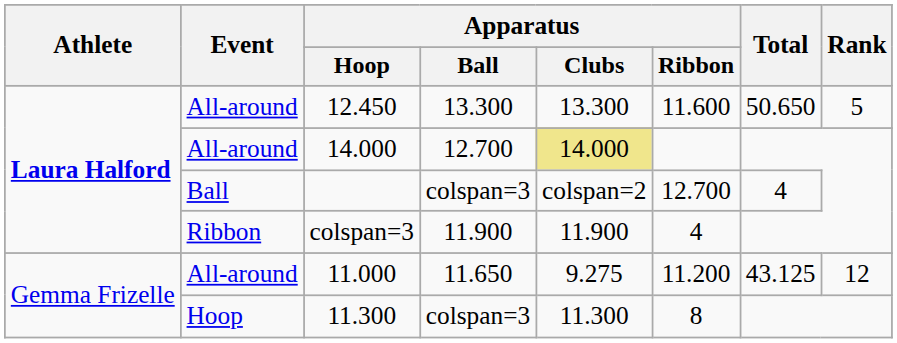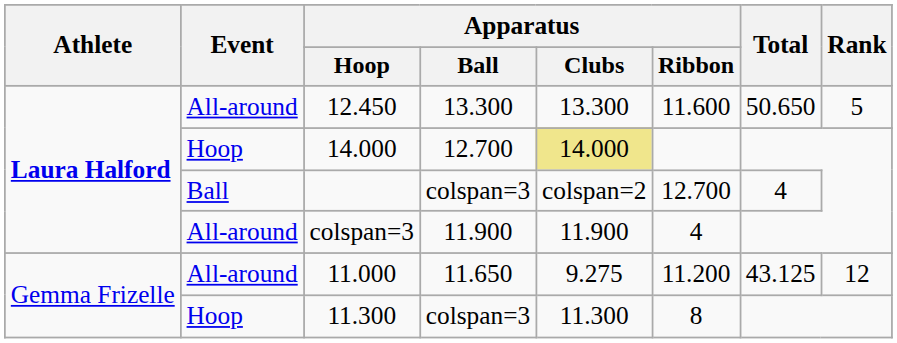(242, 148) All-around -> (215, 148) Hoop
(224, 232) Ribbon -> (242, 232) All-around
